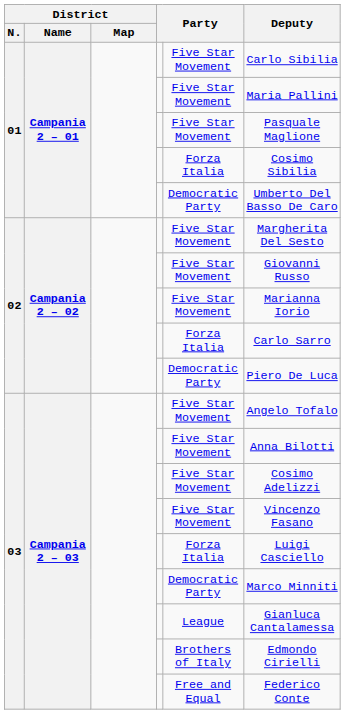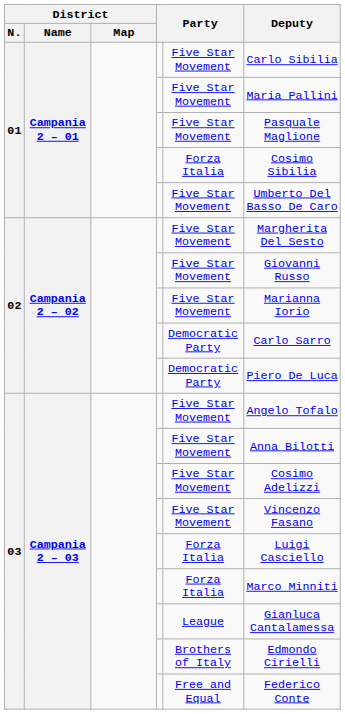(203, 201) Democratic Party -> (203, 201) Five Star Movement
(203, 341) Forza Italia -> (203, 341) Democratic Party
(203, 587) Democratic Party -> (203, 587) Forza Italia
